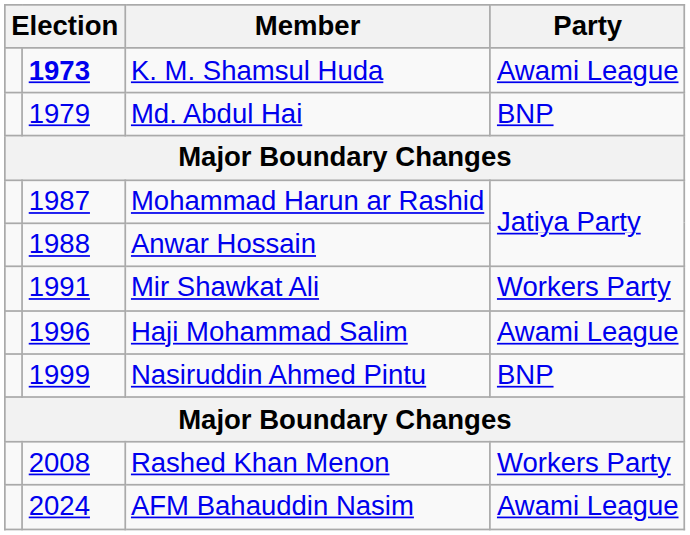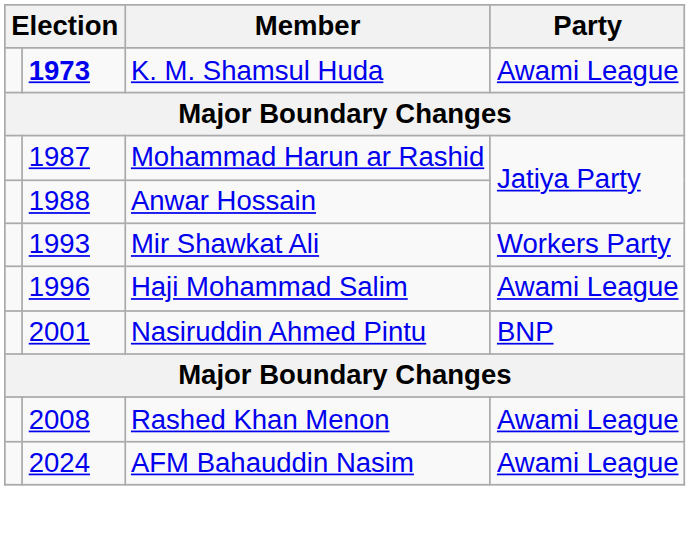- row: (217, 113)
(59, 288) 1991 -> (59, 244) 1993
(59, 375) 1999 -> (59, 331) 2001
(584, 462) Workers Party -> (588, 419) Awami League
